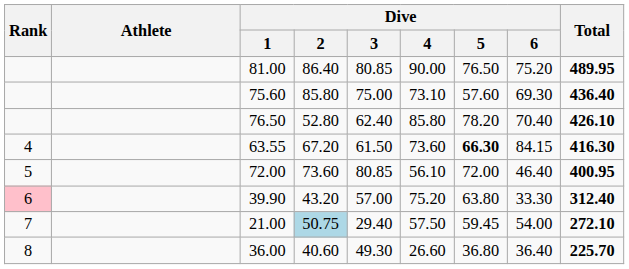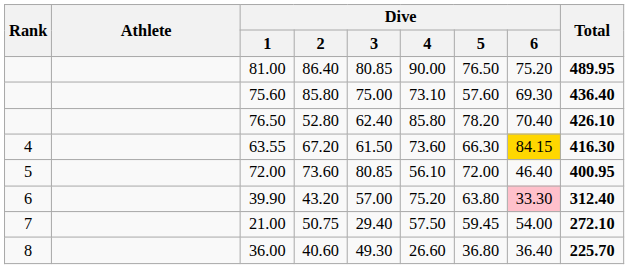(481, 146) bold -> (481, 146) normal
(534, 146) no background -> (534, 146) gold background
(28, 198) pink background -> (28, 198) no background
(534, 198) no background -> (534, 198) pink background
(321, 224) lightblue background -> (321, 224) no background
